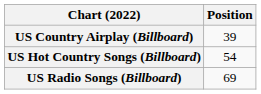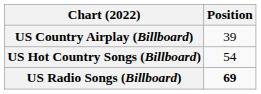(230, 78) normal -> (230, 78) bold
